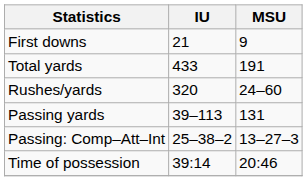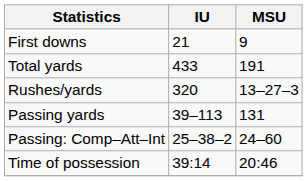(260, 90) 24–60 -> (269, 90) 13–27–3
(269, 138) 13–27–3 -> (260, 138) 24–60
